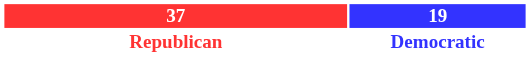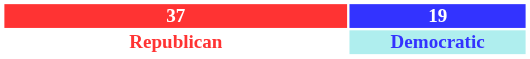(438, 42) no background -> (438, 42) paleturquoise background
